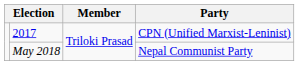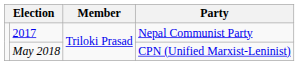(214, 32) CPN (Unified Marxist-Leninist) -> (195, 32) Nepal Communist Party
(195, 51) Nepal Communist Party -> (214, 51) CPN (Unified Marxist-Leninist)
